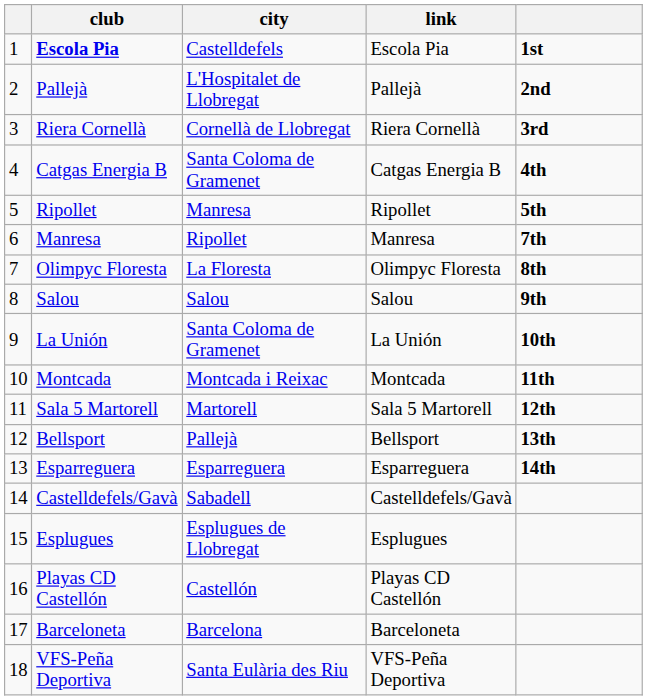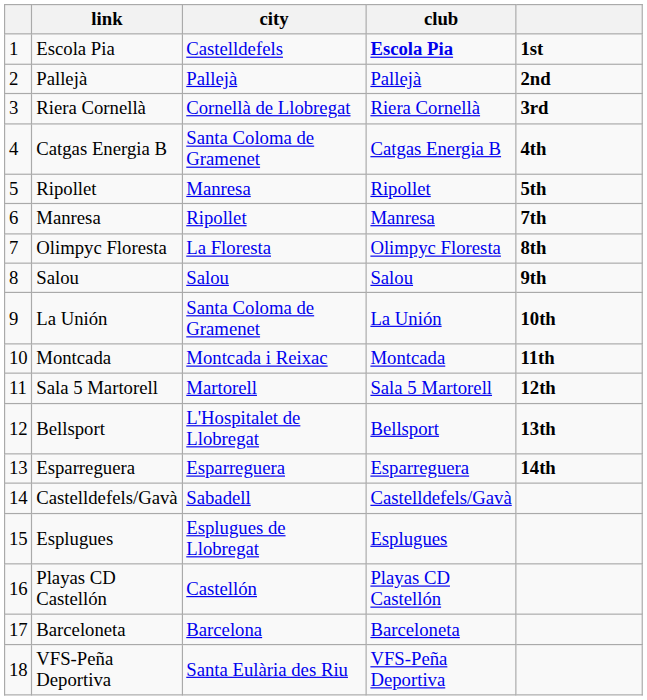columns swapped: (107, 19) <-> (441, 19)
(243, 89) L'Hospitalet de Llobregat -> (212, 78) Pallejà
(212, 438) Pallejà -> (243, 428) L'Hospitalet de Llobregat
